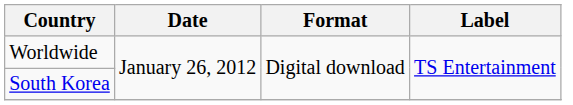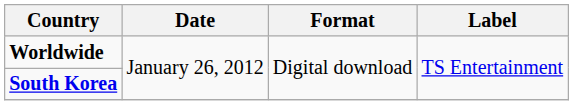(53, 52) normal -> (56, 52) bold
(60, 83) normal -> (63, 83) bold
